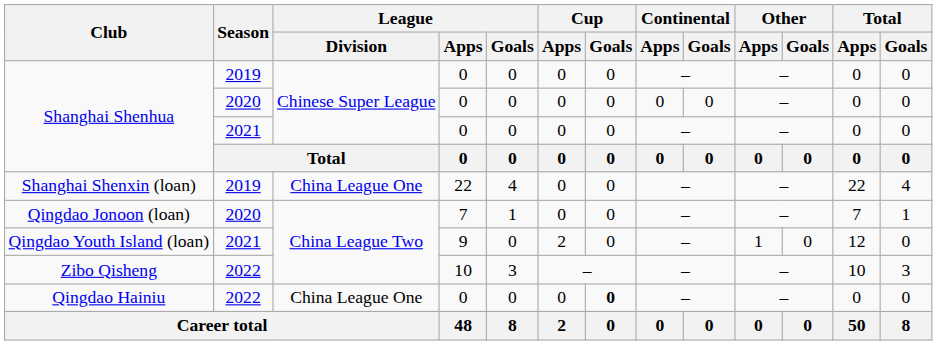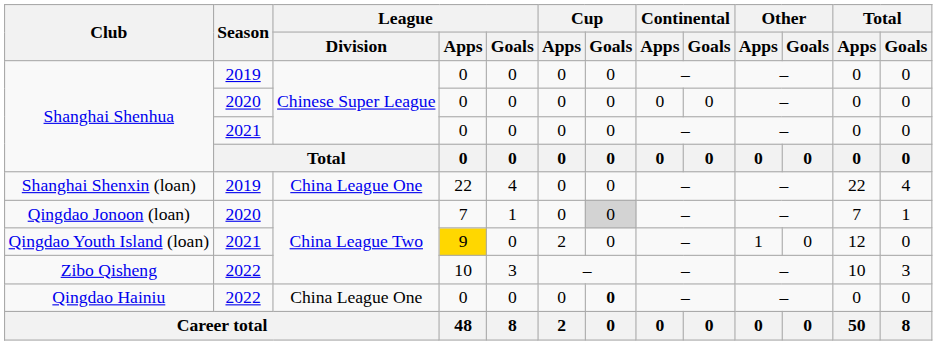(611, 213) no background -> (611, 213) lightgrey background
(463, 241) no background -> (463, 241) gold background
